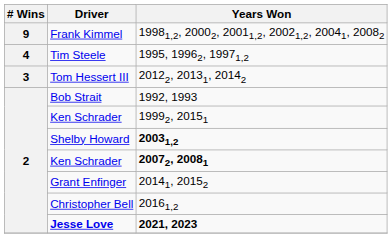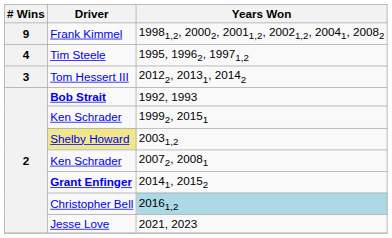(76, 97) normal -> (78, 97) bold
(90, 139) no background -> (90, 139) khaki background
(159, 139) bold -> (159, 139) normal
(173, 161) bold -> (173, 161) normal
(88, 182) normal -> (91, 182) bold
(159, 204) no background -> (159, 204) lightblue background
(82, 224) bold -> (80, 224) normal
(168, 224) bold -> (168, 224) normal
